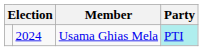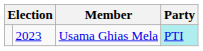(28, 35) 2024 -> (28, 35) 2023
